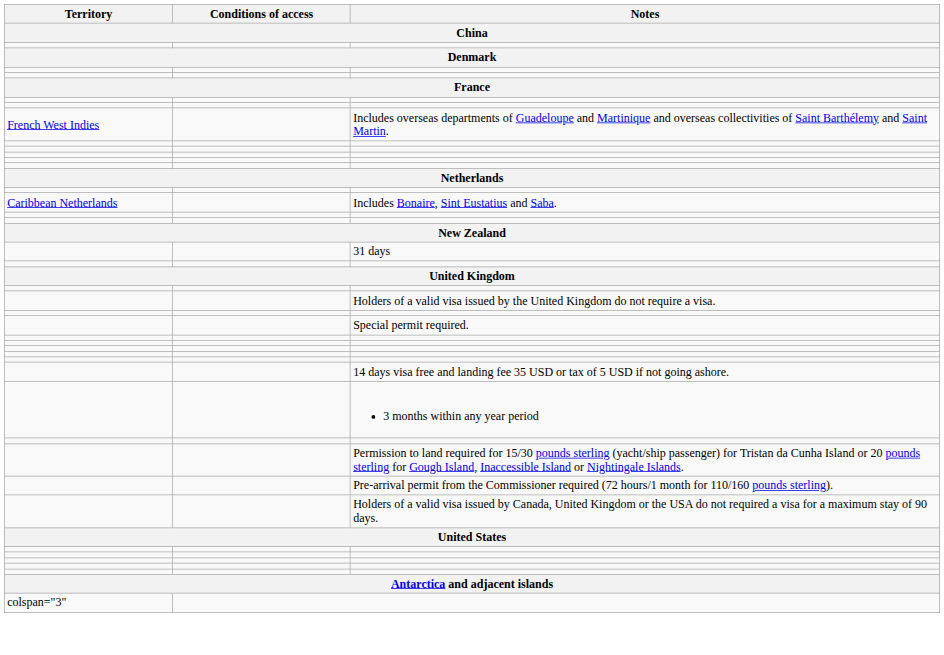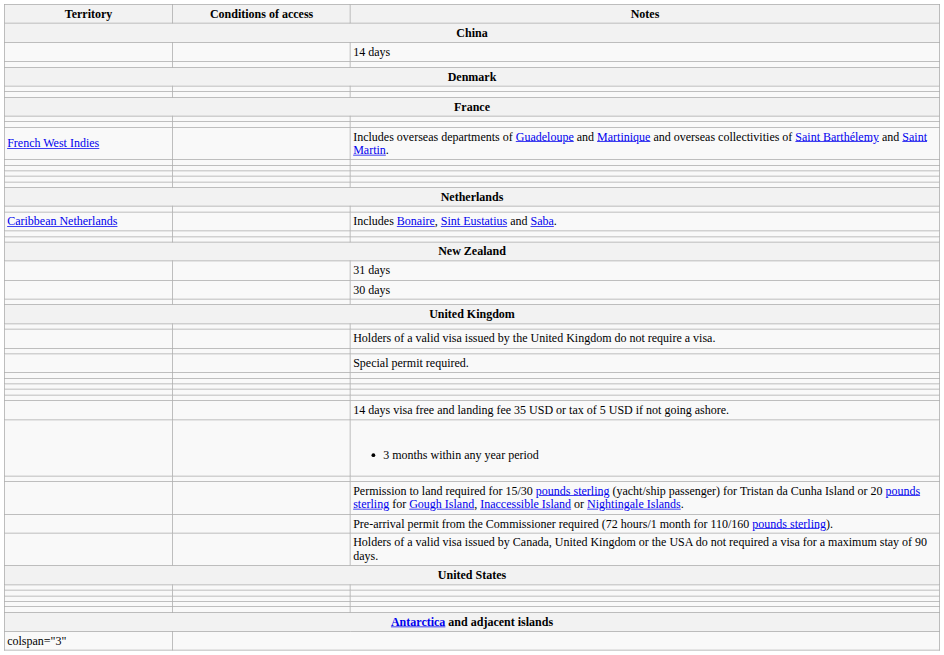+ row: (89, 52)
+ row: (89, 290)
